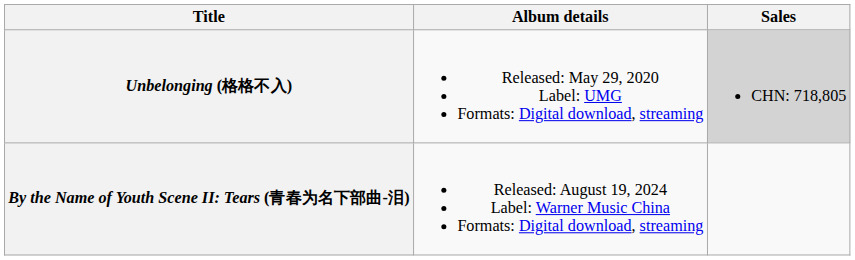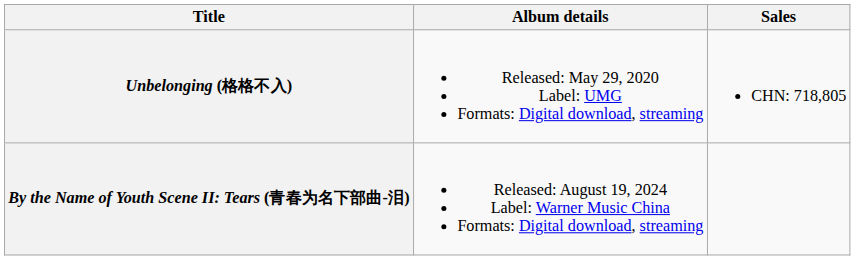(779, 95) lightgrey background -> (779, 95) no background
